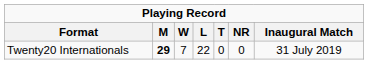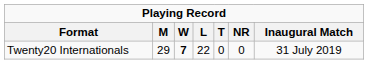(163, 50) bold -> (163, 50) normal
(183, 50) normal -> (183, 50) bold
